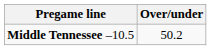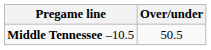(172, 34) 50.2 -> (172, 34) 50.5
